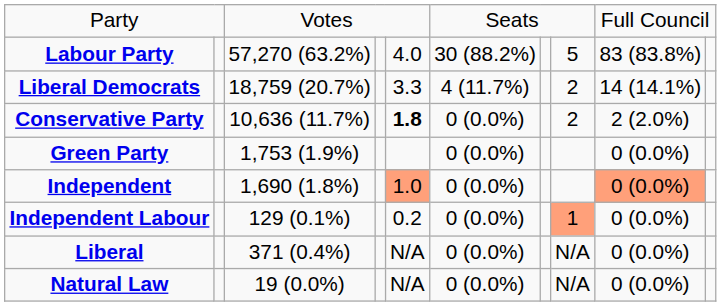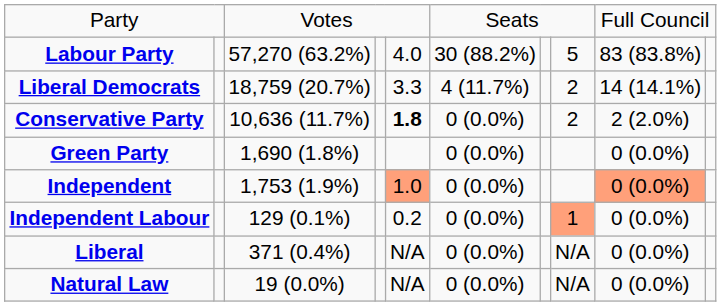(300, 152) 1,753 (1.9%) -> (300, 152) 1,690 (1.8%)
(300, 185) 1,690 (1.8%) -> (300, 185) 1,753 (1.9%)
